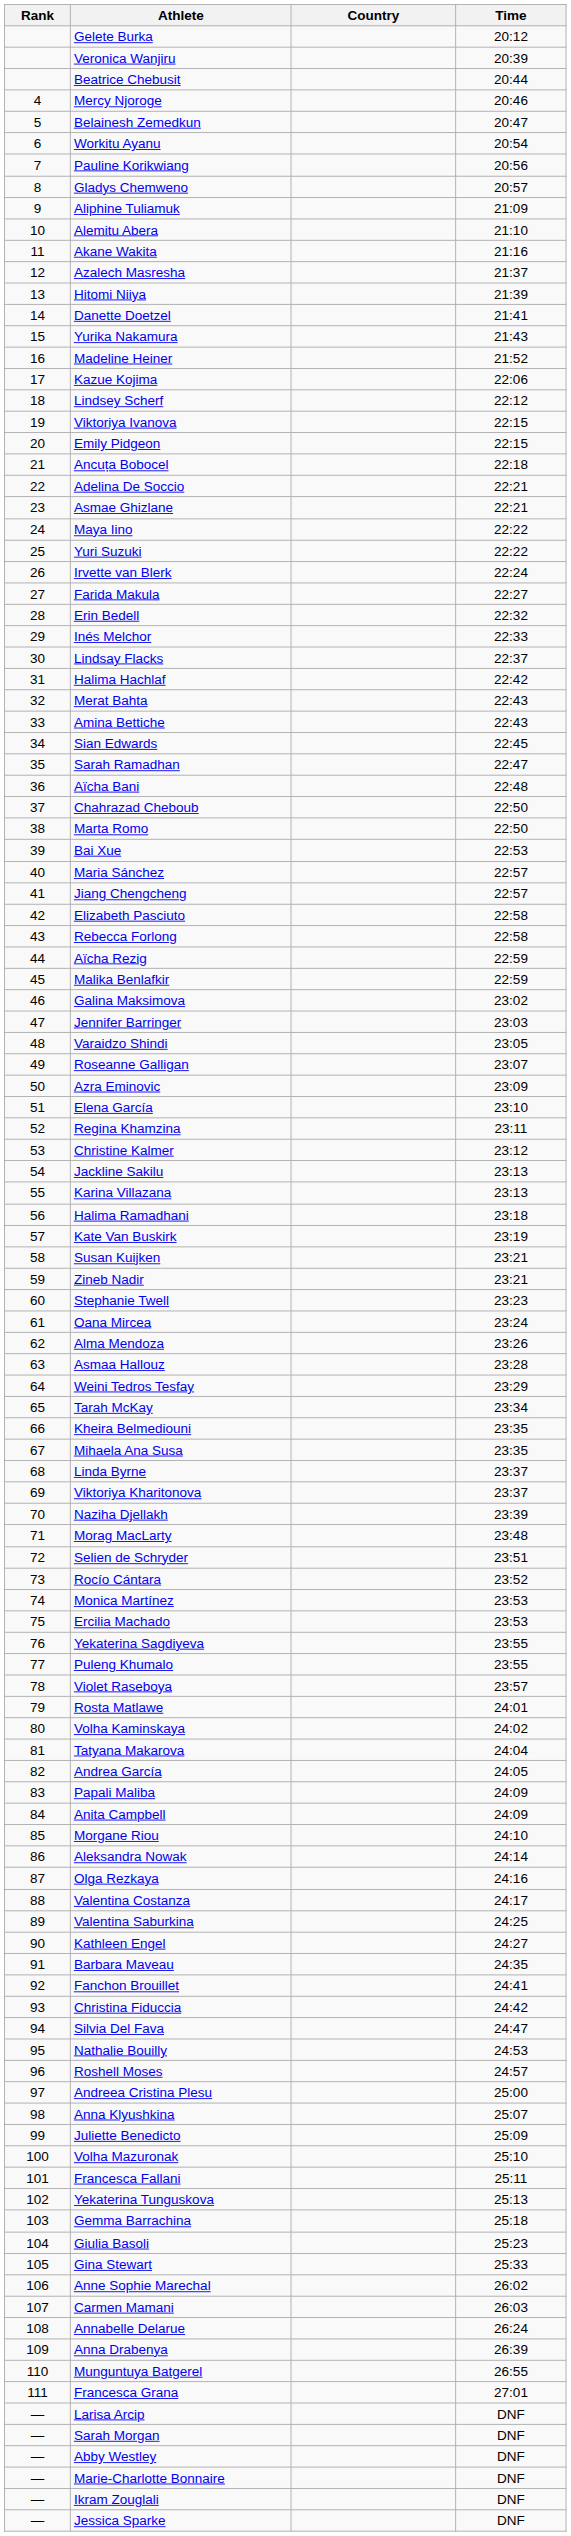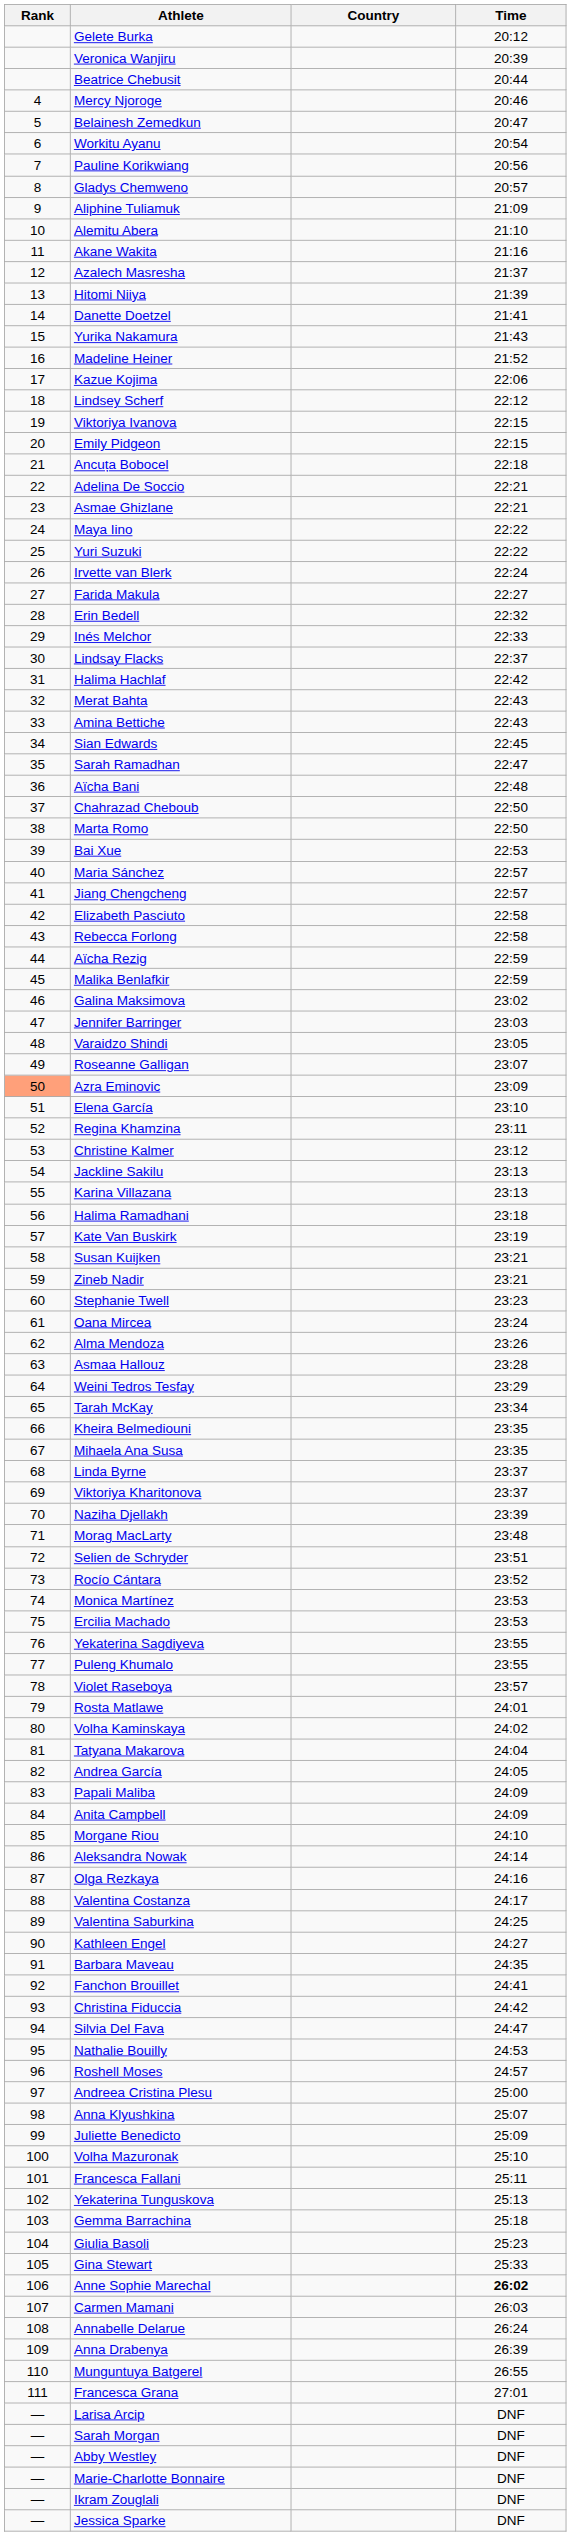(38, 1086) no background -> (38, 1086) lightsalmon background
(511, 2285) normal -> (511, 2285) bold
